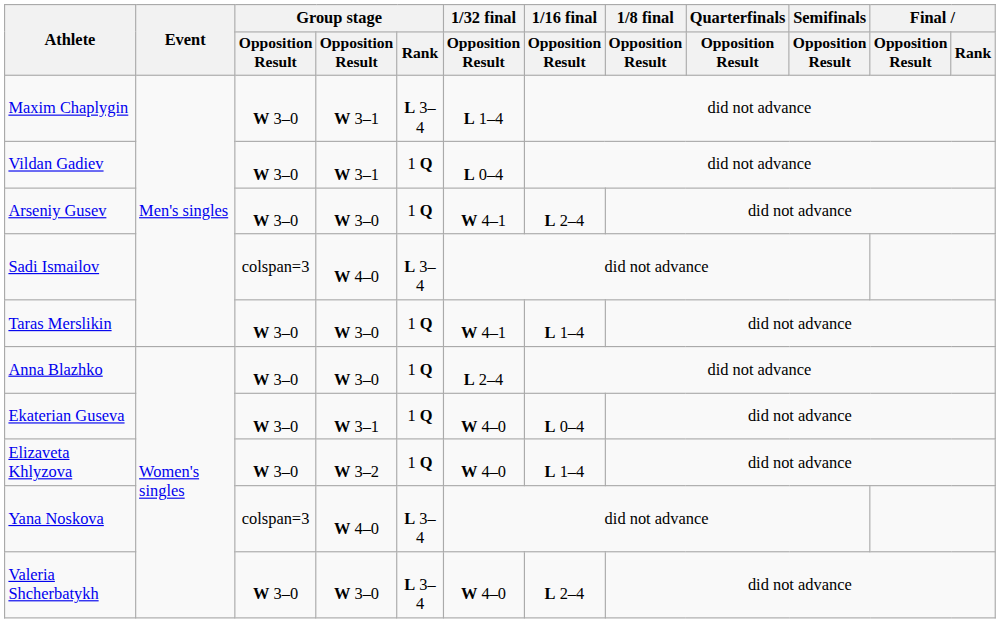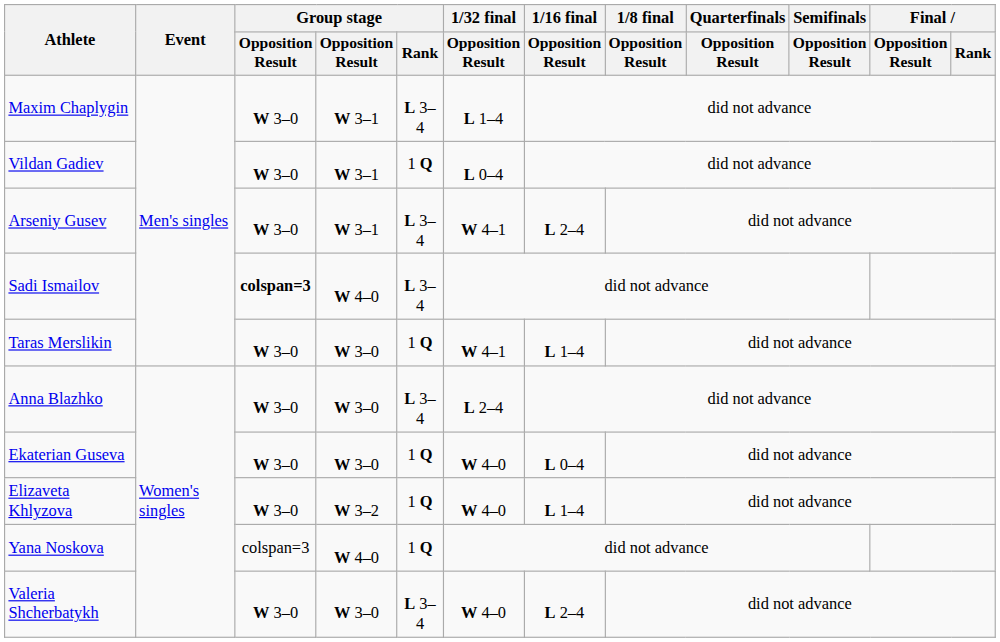(356, 221) W 3–0 -> (356, 230) W 3–1
(420, 211) 1 Q -> (420, 230) L 3–4
(276, 267) normal -> (276, 286) bold
(420, 370) 1 Q -> (420, 408) L 3–4
(356, 426) W 3–1 -> (356, 464) W 3–0
(420, 528) L 3–4 -> (420, 548) 1 Q
